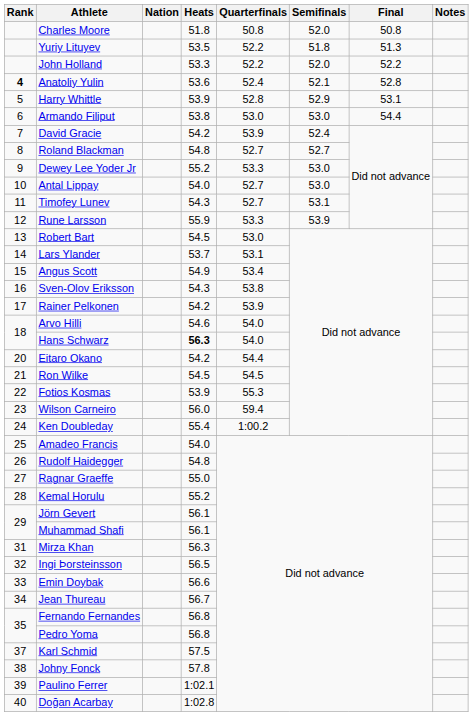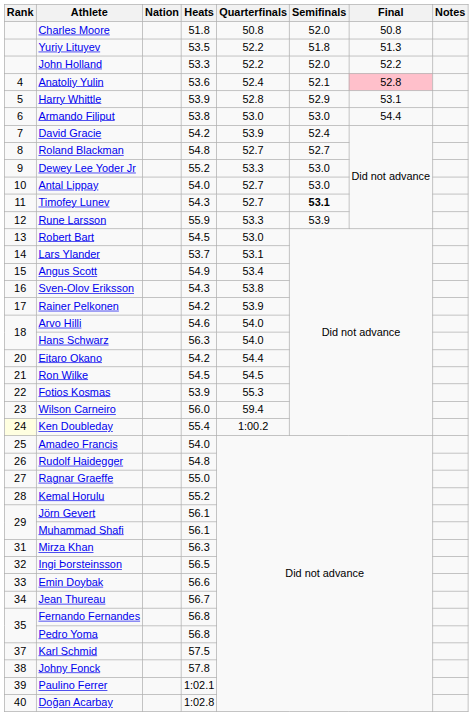(20, 82) bold -> (20, 82) normal
(391, 82) no background -> (391, 82) pink background
(319, 202) normal -> (319, 202) bold
(199, 340) bold -> (199, 340) normal
(20, 427) no background -> (20, 427) lightyellow background
